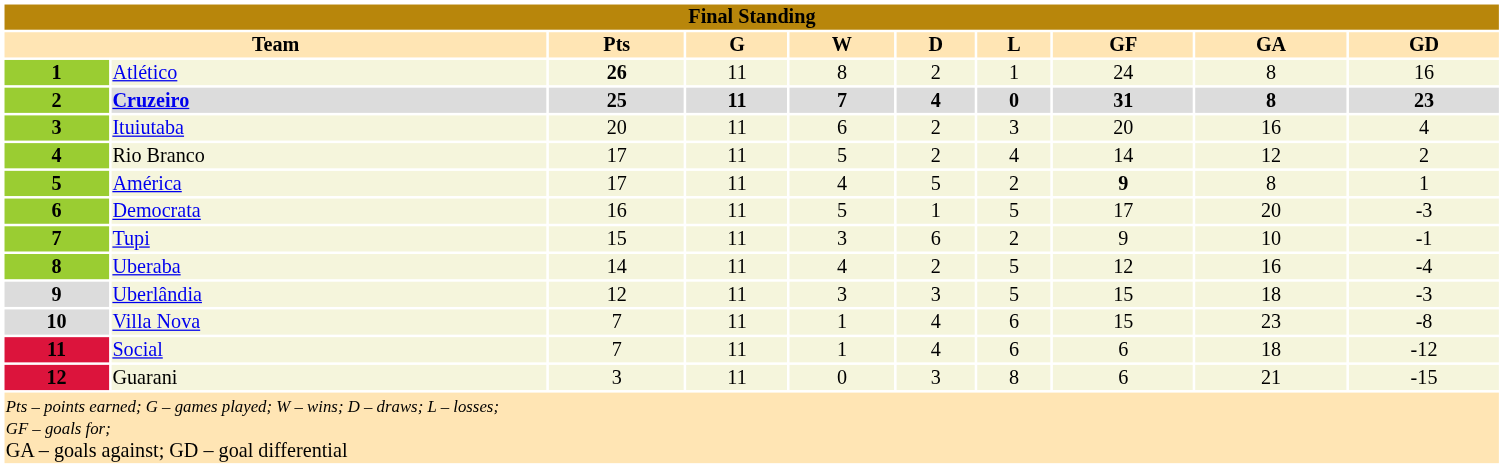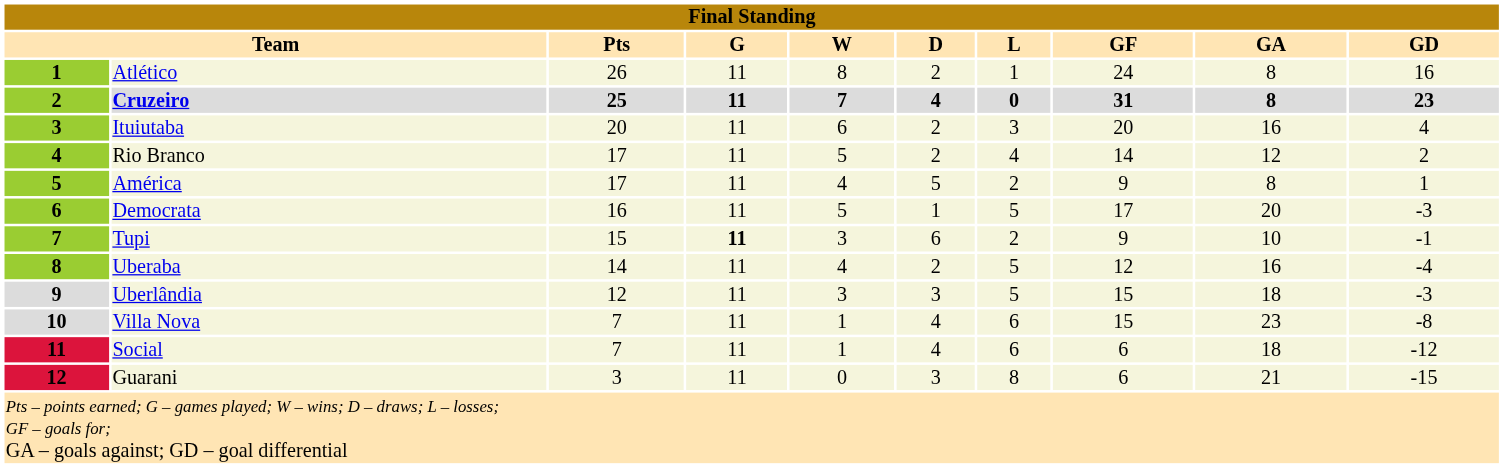(617, 72) bold -> (617, 72) normal
(1123, 183) bold -> (1123, 183) normal
(737, 238) normal -> (737, 238) bold
